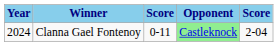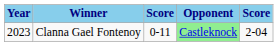(19, 32) 2024 -> (19, 32) 2023
